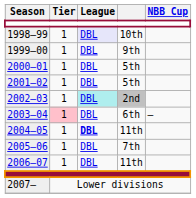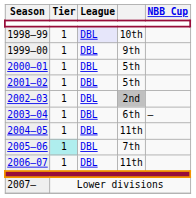(89, 99) paleturquoise background -> (89, 99) no background
(64, 115) pink background -> (64, 115) no background
(89, 131) bold -> (89, 131) normal
(64, 147) no background -> (64, 147) paleturquoise background
